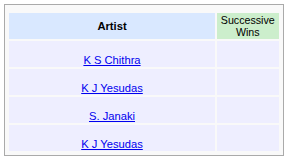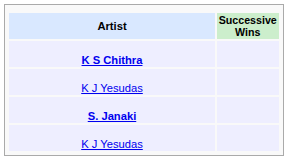(248, 26) normal -> (248, 26) bold
(112, 60) normal -> (112, 60) bold
(112, 116) normal -> (112, 116) bold
